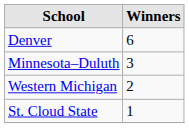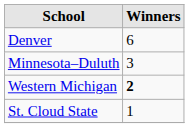(130, 87) normal -> (130, 87) bold
